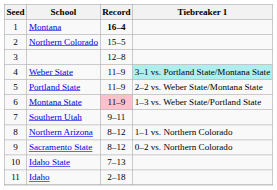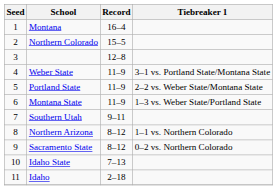(116, 27) bold -> (116, 27) normal
(202, 72) paleturquoise background -> (202, 72) no background
(116, 102) pink background -> (116, 102) no background
